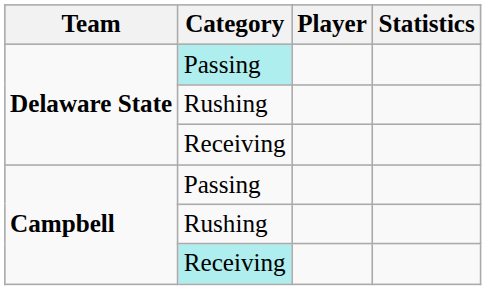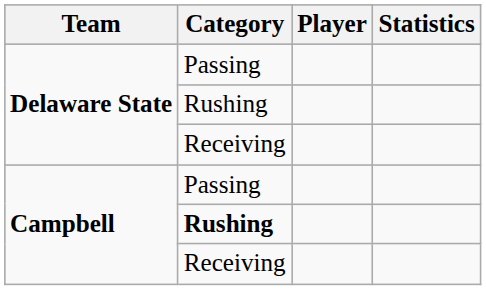(222, 64) paleturquoise background -> (222, 64) no background
(226, 223) normal -> (228, 223) bold
(235, 263) paleturquoise background -> (235, 263) no background
